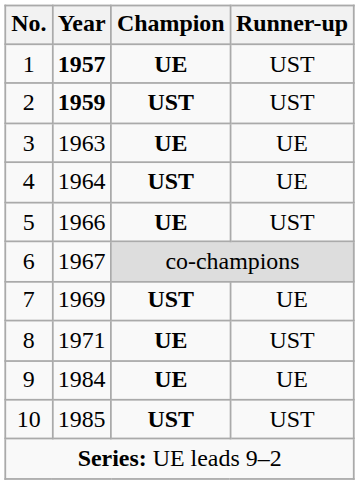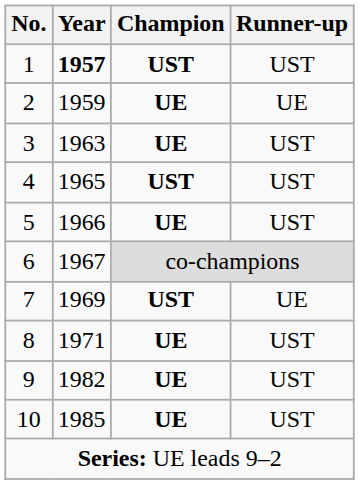(171, 63) UE -> (171, 63) UST
(82, 103) bold -> (82, 103) normal
(171, 103) UST -> (171, 103) UE
(292, 103) UST -> (292, 103) UE
(292, 142) UE -> (292, 142) UST
(82, 182) 1964 -> (82, 182) 1965
(292, 182) UE -> (292, 182) UST
(82, 379) 1984 -> (82, 379) 1982
(292, 379) UE -> (292, 379) UST
(171, 419) UST -> (171, 419) UE
